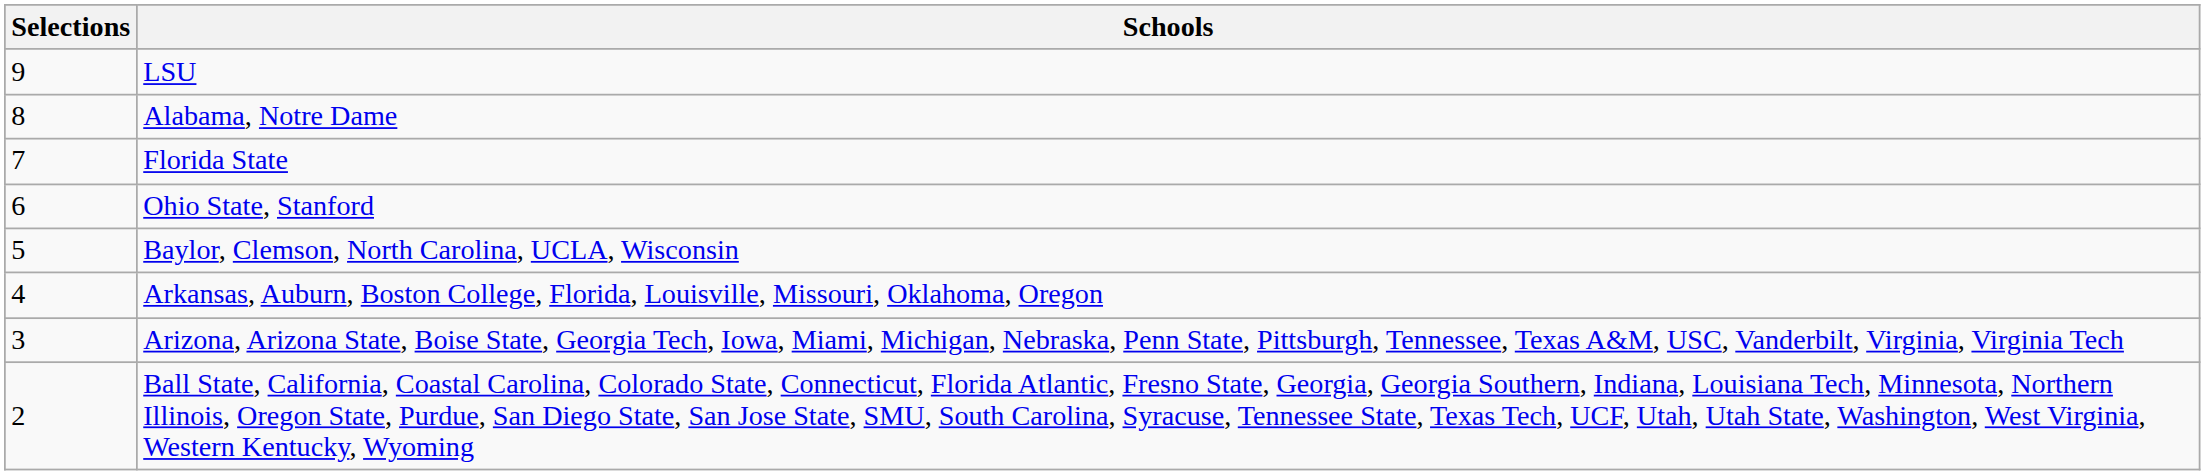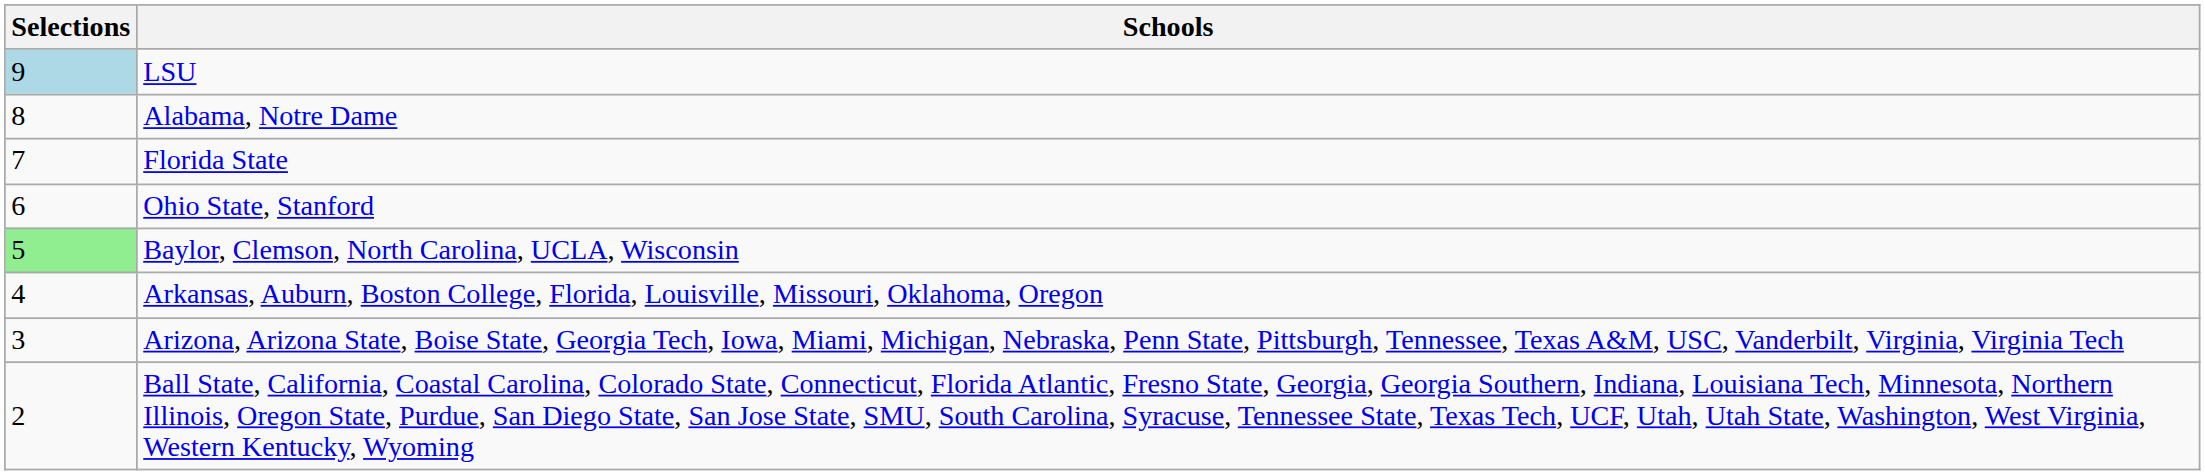(18, 71) no background -> (18, 71) lightblue background
(18, 250) no background -> (18, 250) lightgreen background
